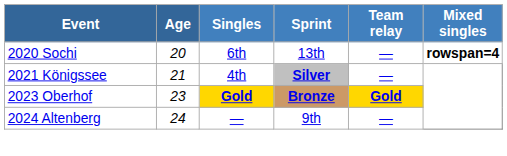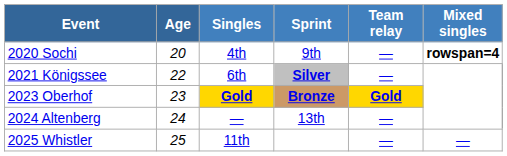(237, 53) 6th -> (237, 53) 4th
(311, 53) 13th -> (311, 53) 9th
(178, 75) 21 -> (178, 75) 22
(237, 75) 4th -> (237, 75) 6th
(311, 119) 9th -> (311, 119) 13th
+ row: (50, 141)
